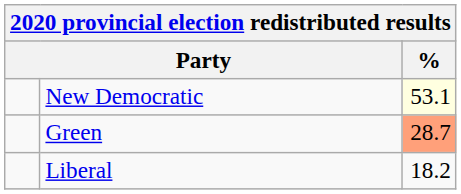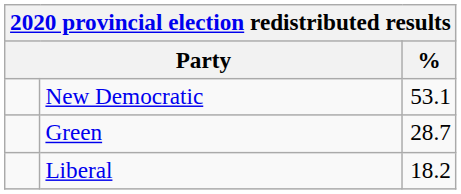(431, 96) lightyellow background -> (431, 96) no background
(431, 133) lightsalmon background -> (431, 133) no background
